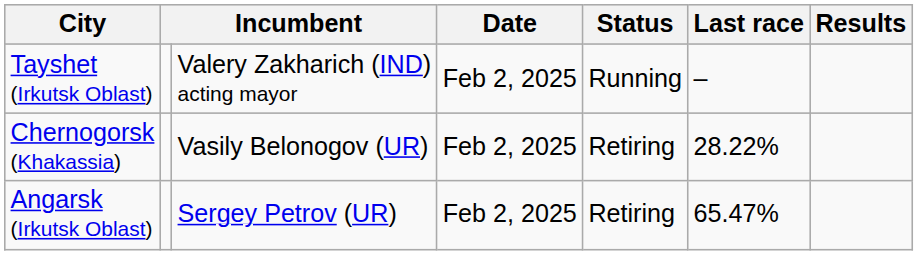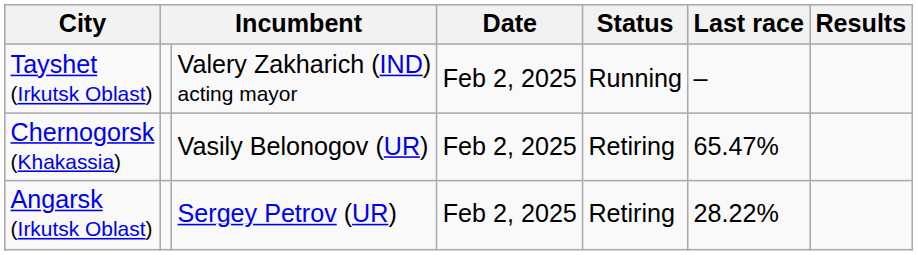(736, 146) 28.22% -> (736, 146) 65.47%
(736, 214) 65.47% -> (736, 214) 28.22%
